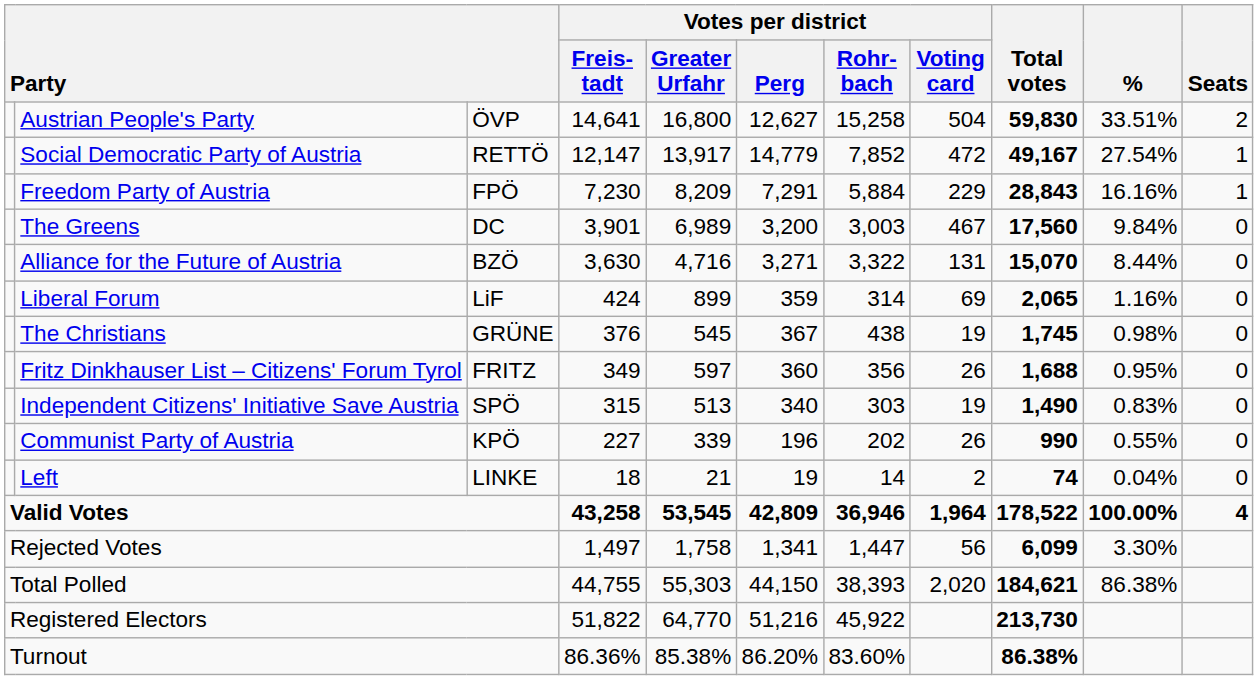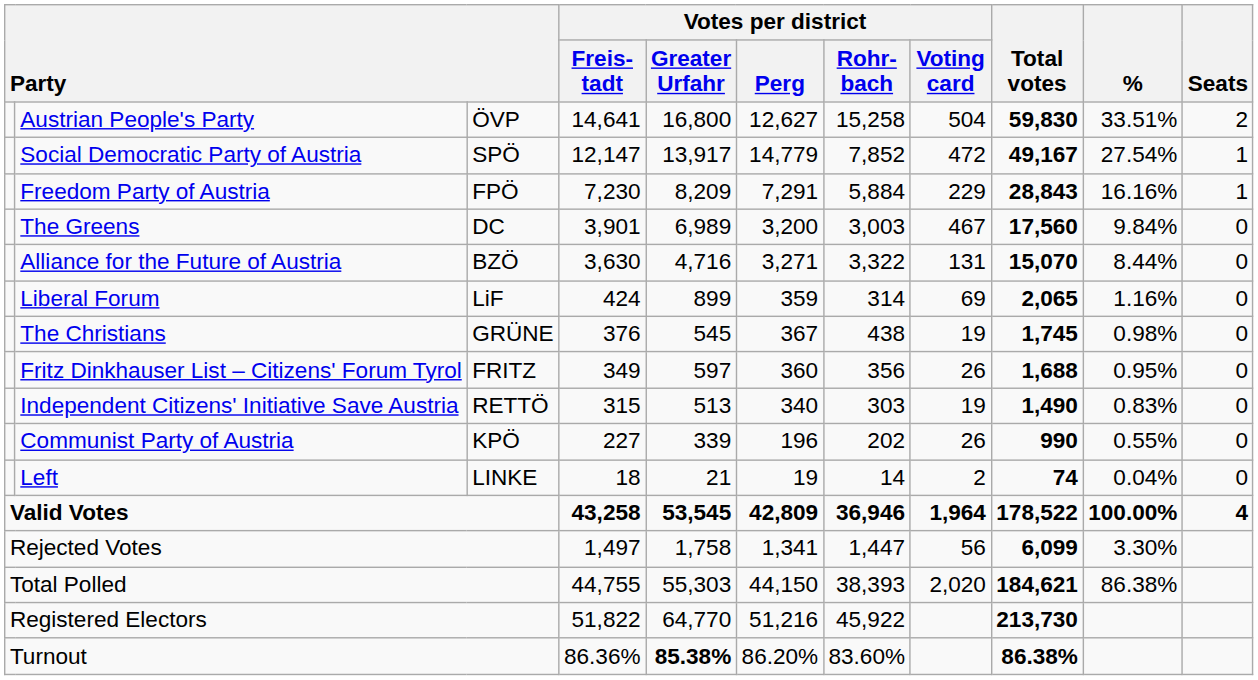(510, 155) RETTÖ -> (496, 155) SPÖ
(496, 405) SPÖ -> (510, 405) RETTÖ
(693, 656) normal -> (693, 656) bold
